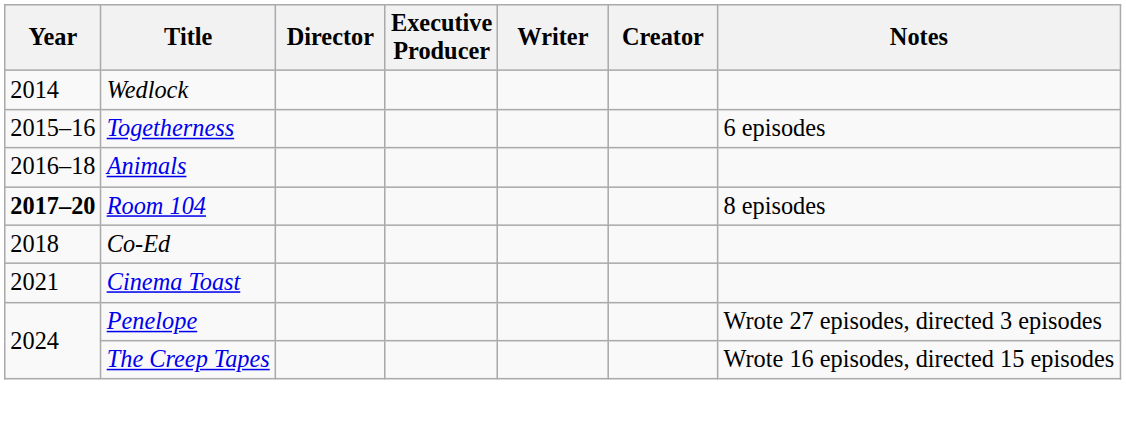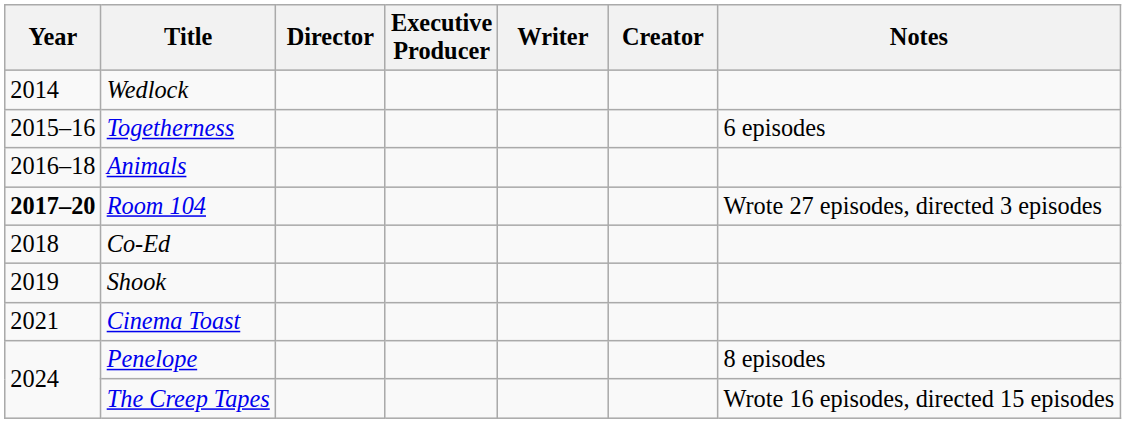(775, 205) 8 episodes -> (913, 205) Wrote 27 episodes, directed 3 episodes
+ row: (136, 282)
(913, 321) Wrote 27 episodes, directed 3 episodes -> (775, 359) 8 episodes
